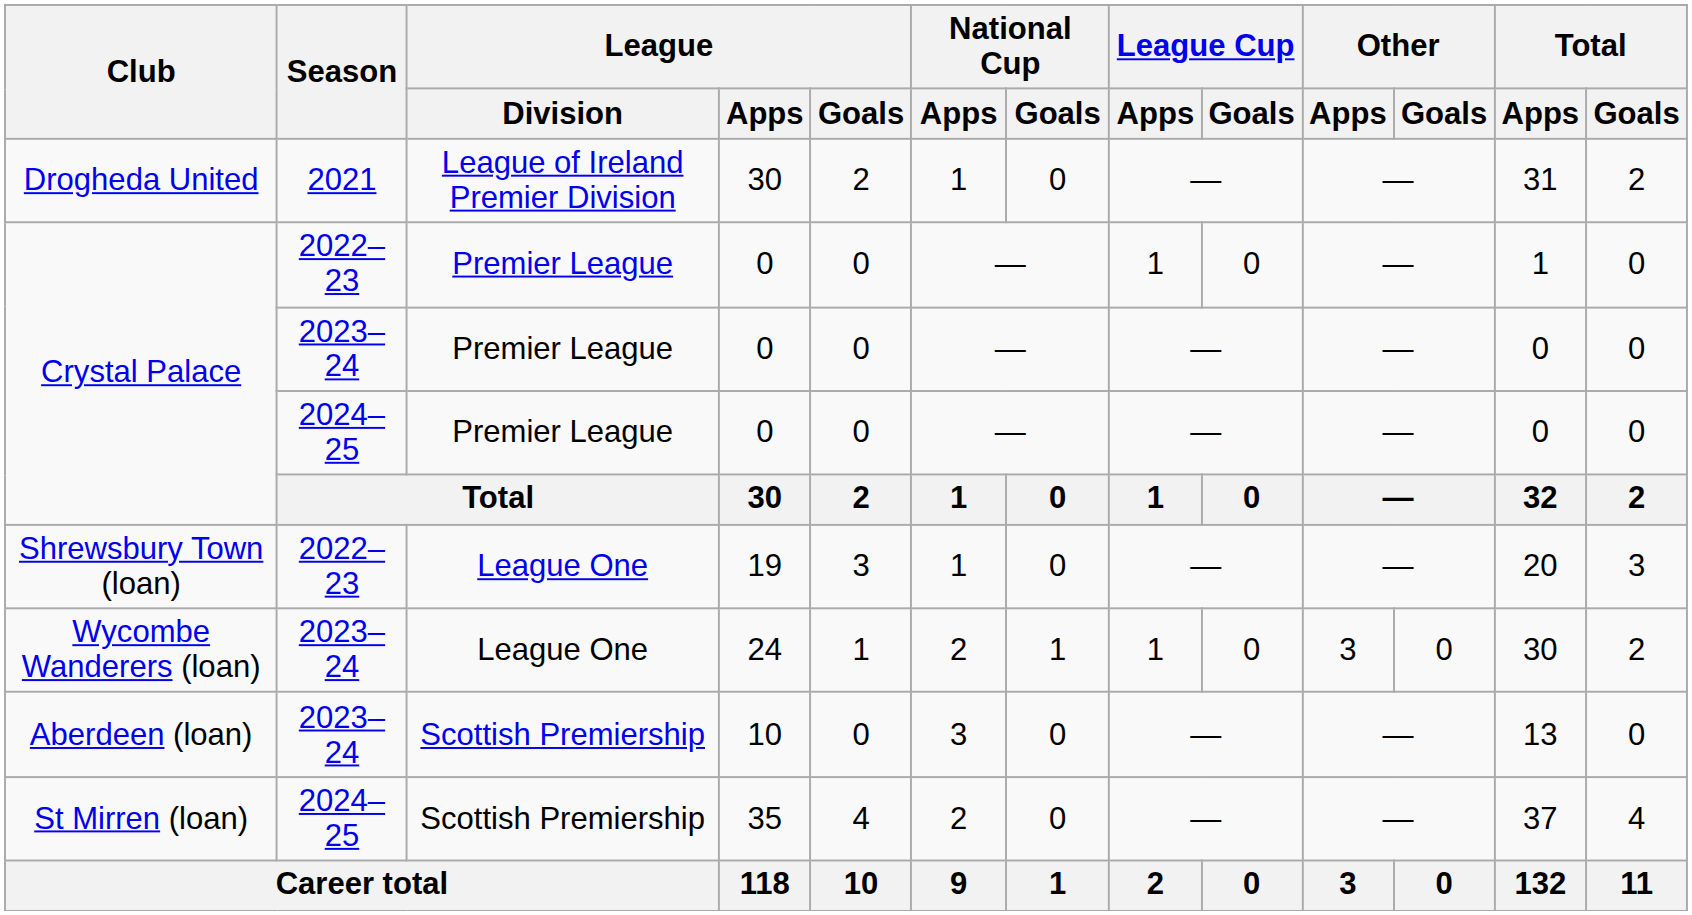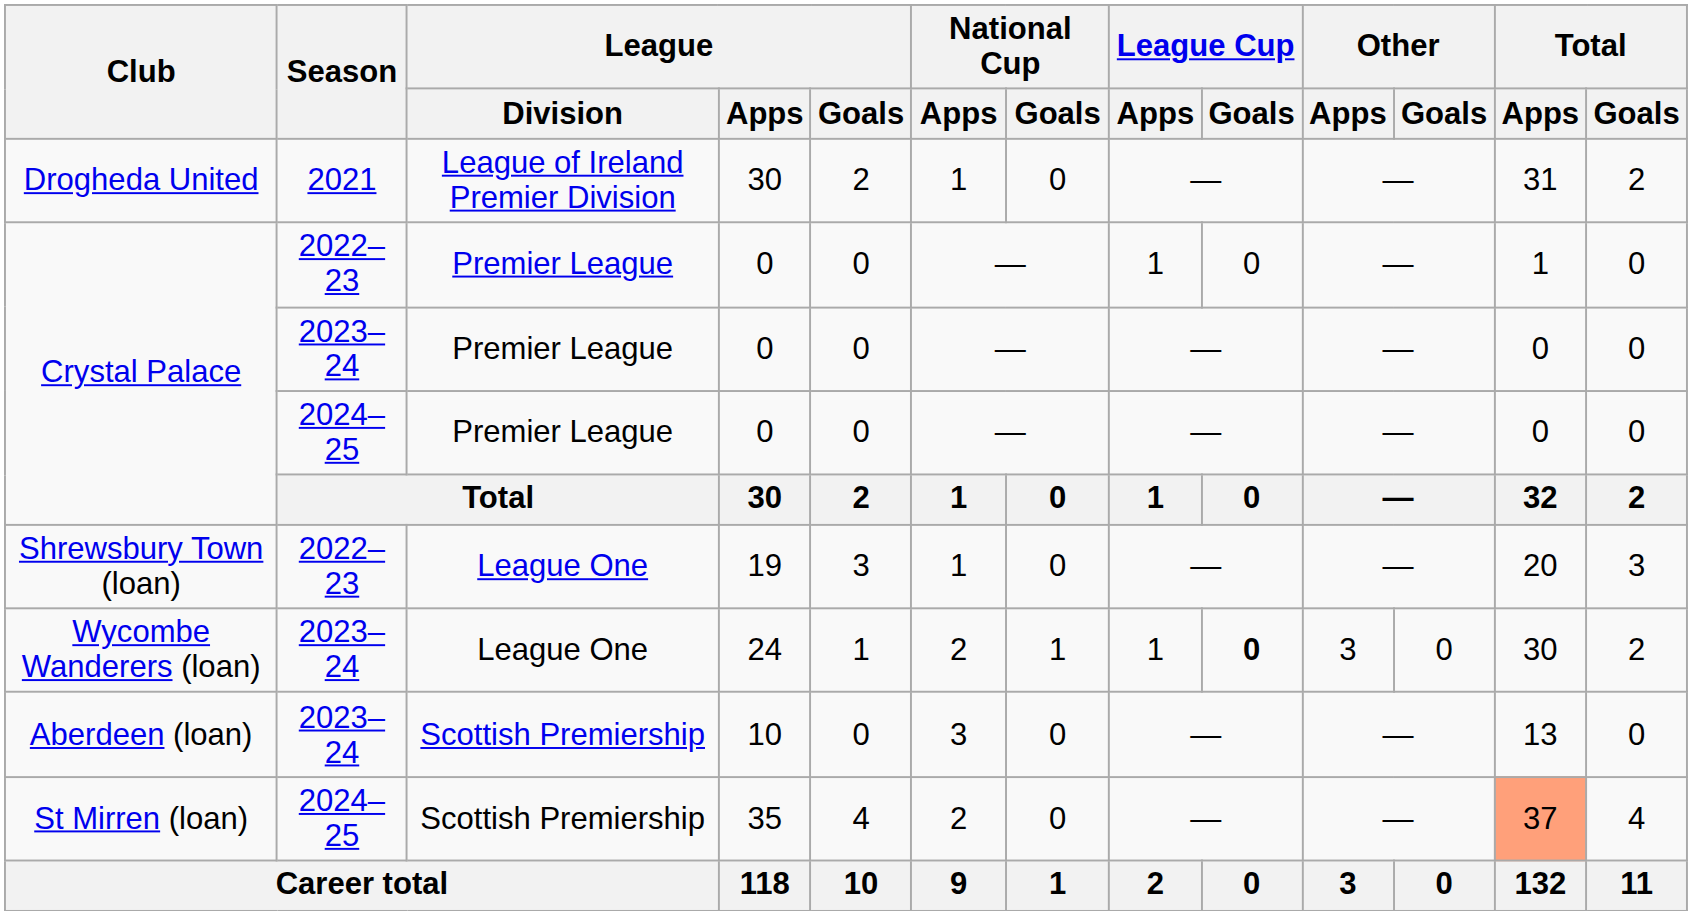(1252, 649) normal -> (1252, 649) bold
(1540, 818) no background -> (1540, 818) lightsalmon background
